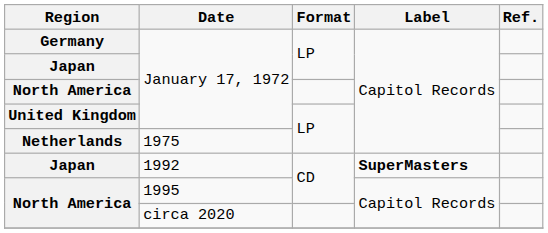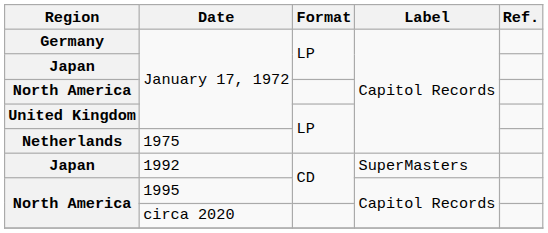(413, 166) bold -> (413, 166) normal
